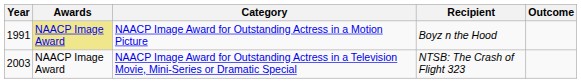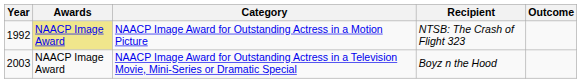(19, 35) 1991 -> (19, 35) 1992
(458, 35) Boyz n the Hood -> (466, 35) NTSB: The Crash of Flight 323
(466, 64) NTSB: The Crash of Flight 323 -> (458, 64) Boyz n the Hood
